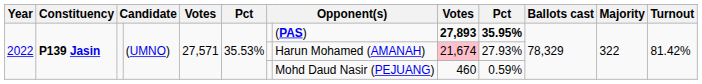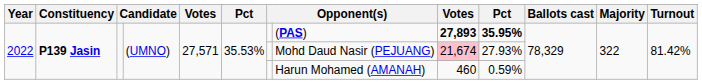(350, 51) Harun Mohamed (AMANAH) -> (355, 51) Mohd Daud Nasir (PEJUANG)
(355, 70) Mohd Daud Nasir (PEJUANG) -> (350, 70) Harun Mohamed (AMANAH)
